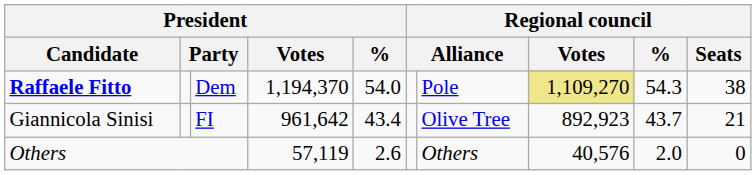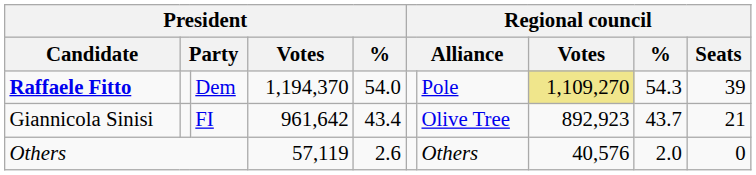(735, 86) 38 -> (735, 86) 39
